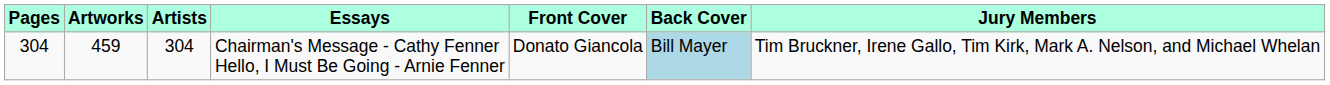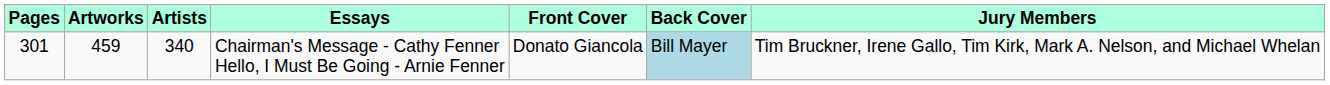(34, 45) 304 -> (34, 45) 301
(179, 45) 304 -> (179, 45) 340
